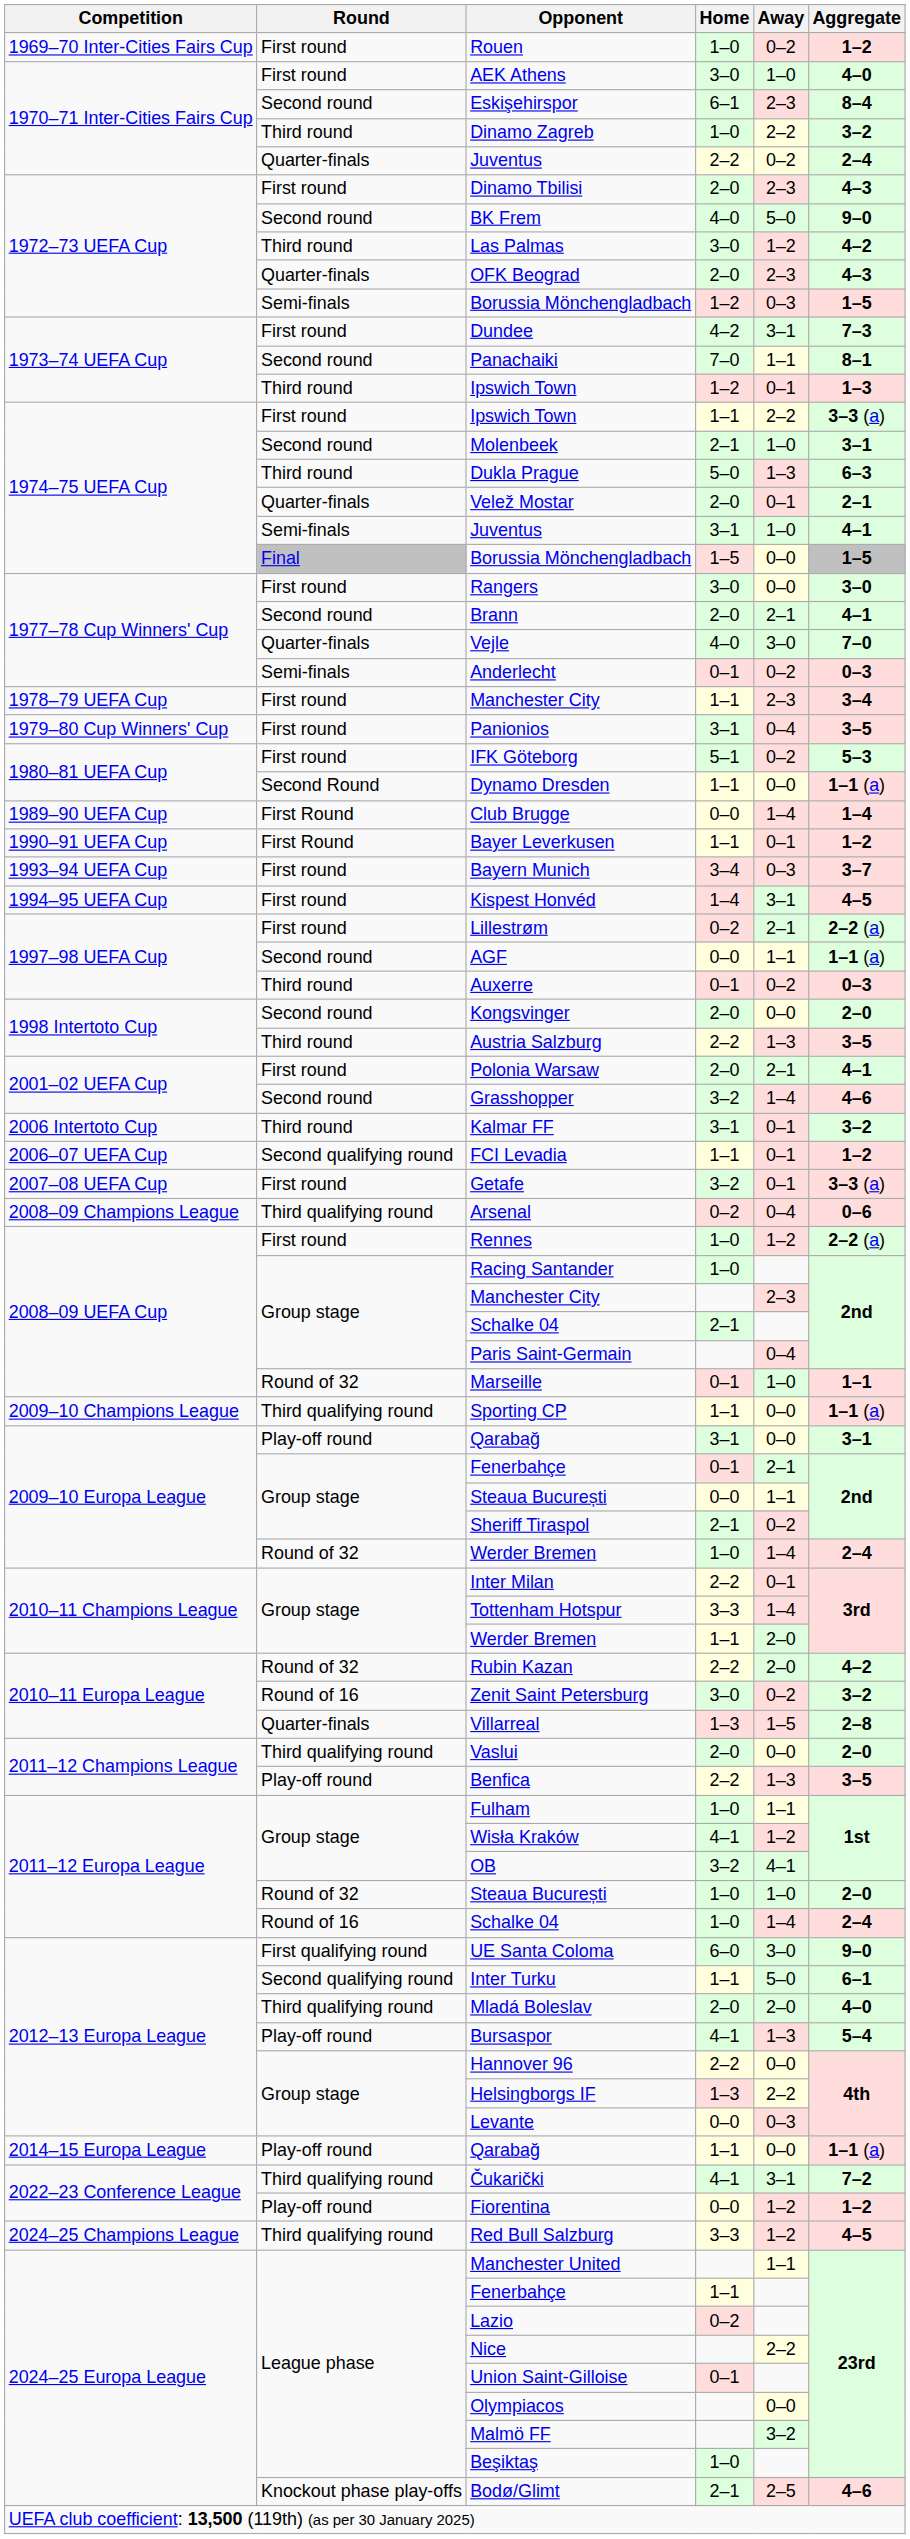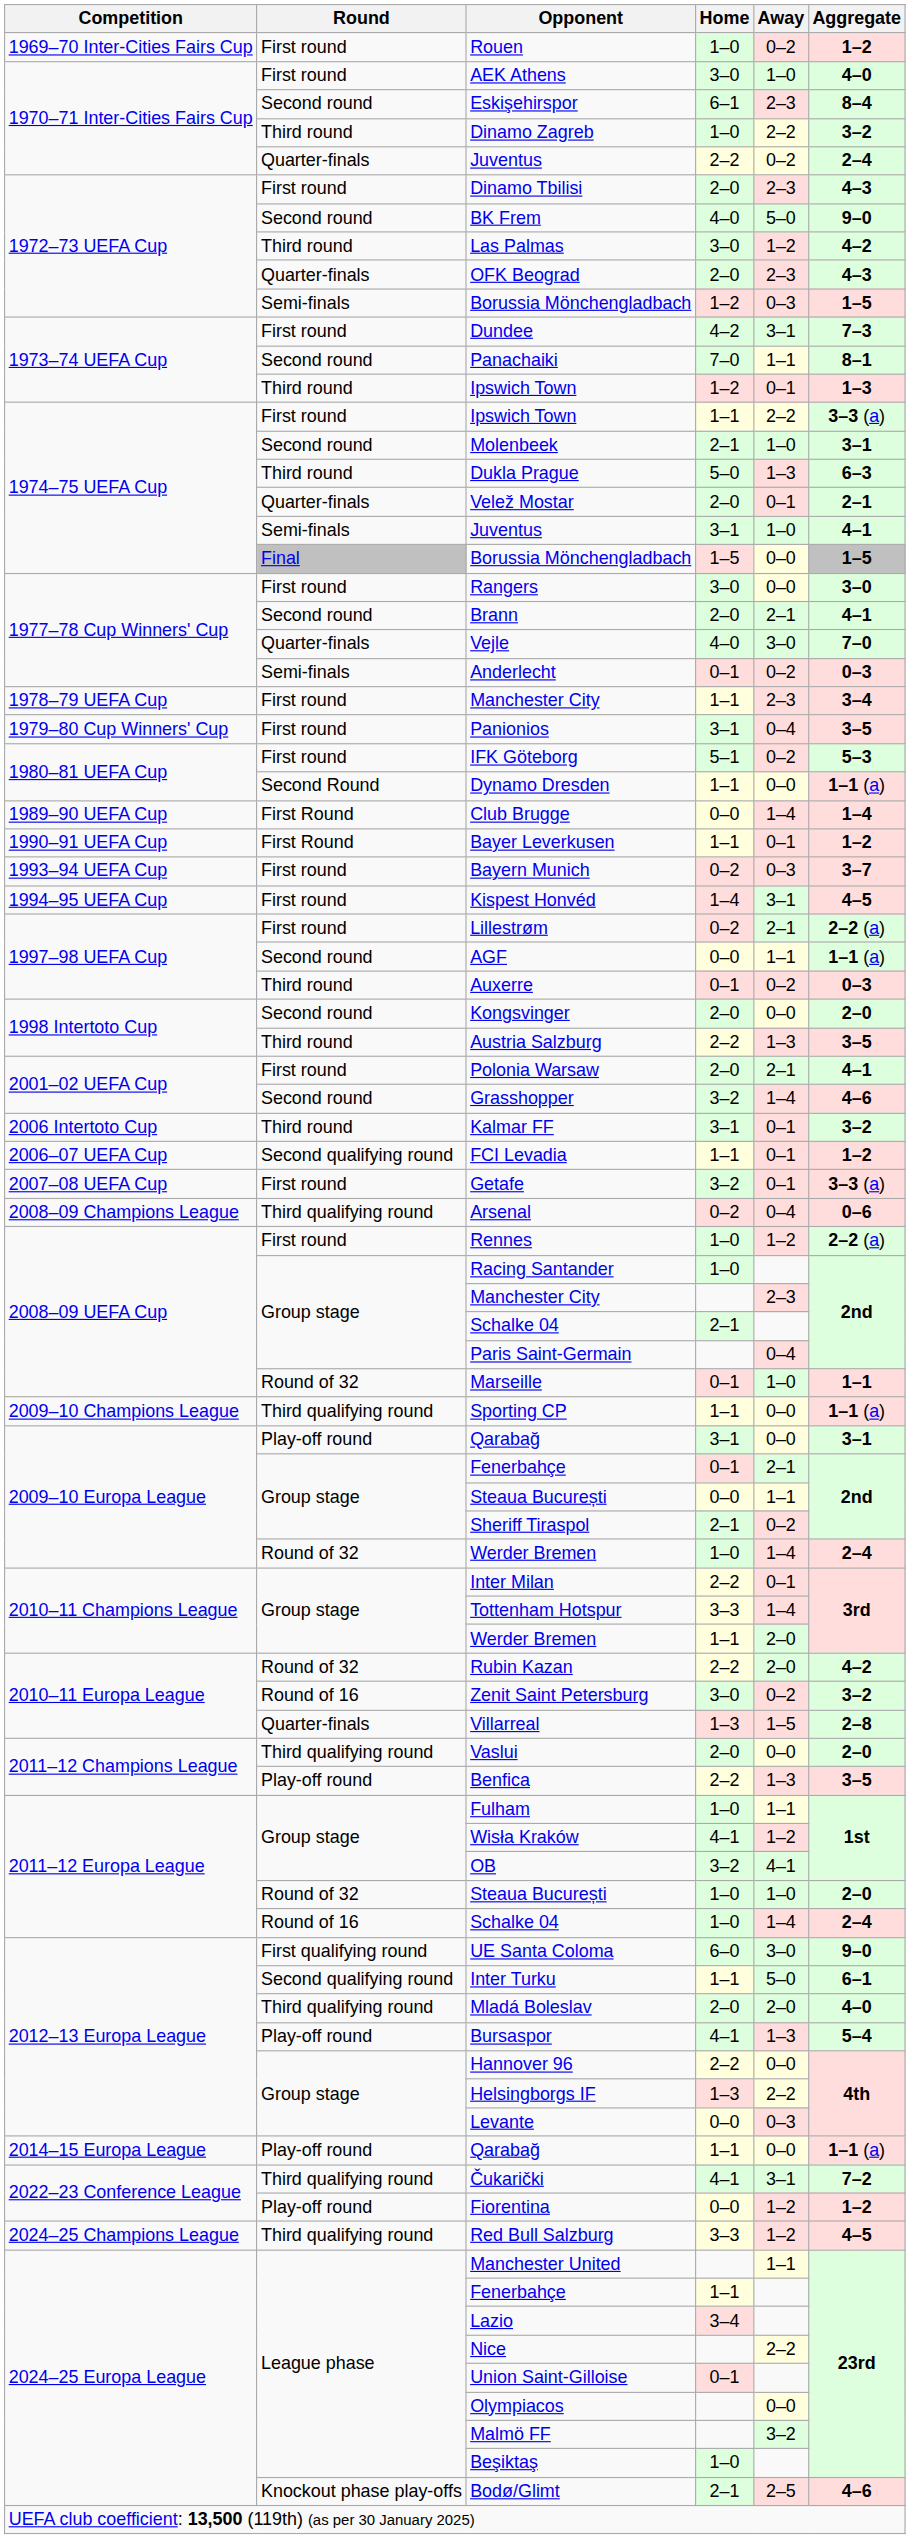(724, 871) 3–4 -> (724, 871) 0–2
(724, 2320) 0–2 -> (724, 2320) 3–4
